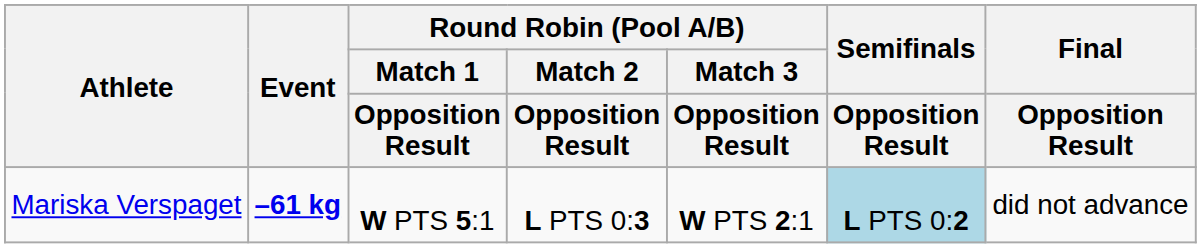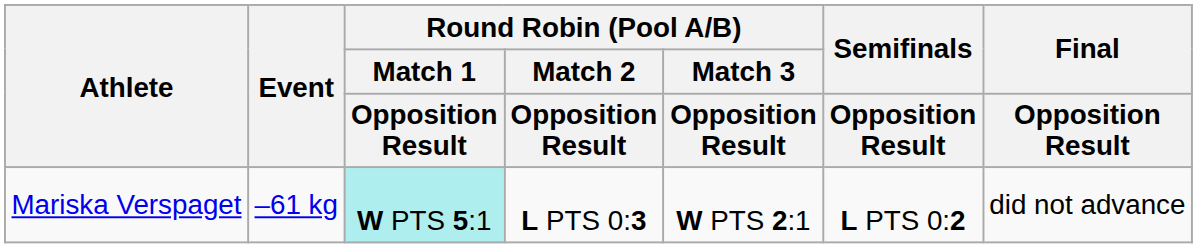(298, 205) bold -> (296, 205) normal
(427, 221) no background -> (424, 221) paleturquoise background
(906, 221) lightblue background -> (903, 221) no background
